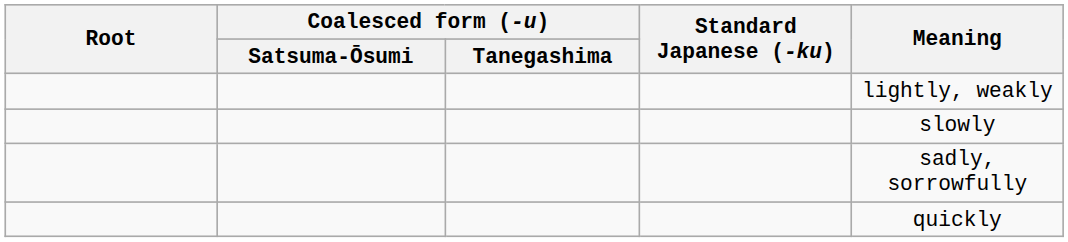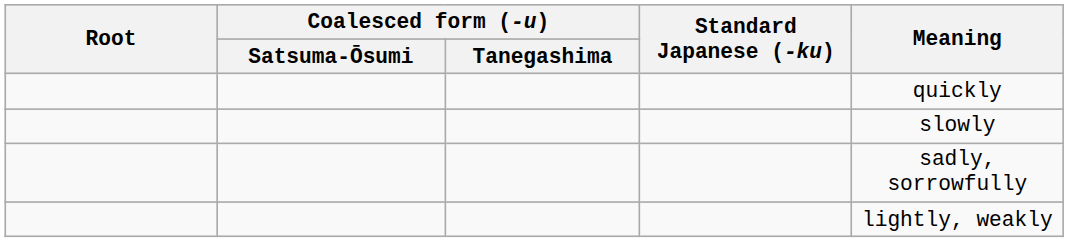(957, 91) lightly, weakly -> (957, 91) quickly
(957, 219) quickly -> (957, 219) lightly, weakly
